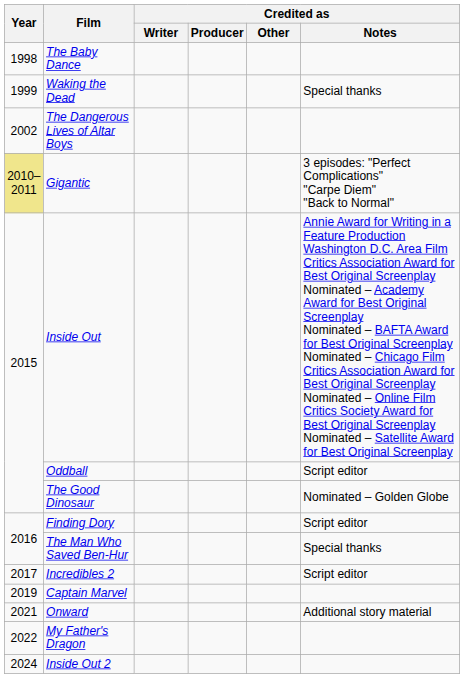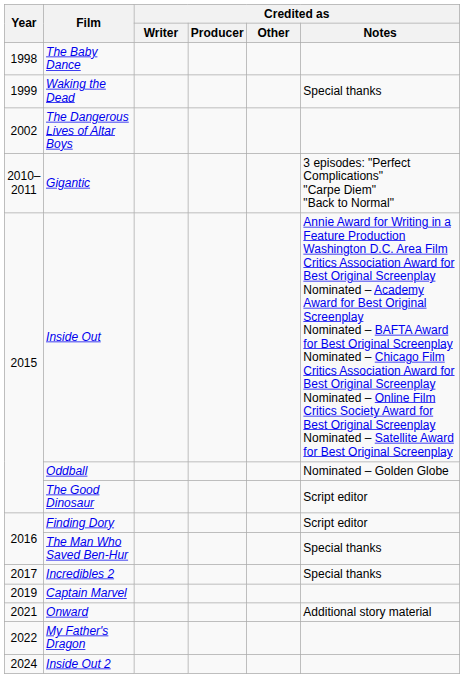(24, 183) khaki background -> (24, 183) no background
(335, 471) Script editor -> (376, 471) Nominated – Golden Globe
(376, 497) Nominated – Golden Globe -> (335, 497) Script editor
(335, 574) Script editor -> (342, 574) Special thanks
